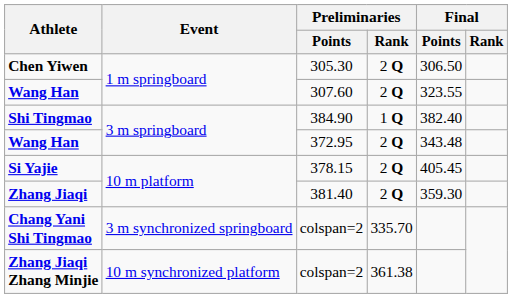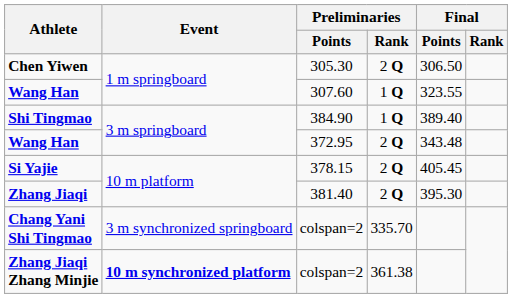(392, 92) 2 Q -> (392, 92) 1 Q
(441, 117) 382.40 -> (441, 117) 389.40
(441, 194) 359.30 -> (441, 194) 395.30
(193, 272) normal -> (198, 272) bold
